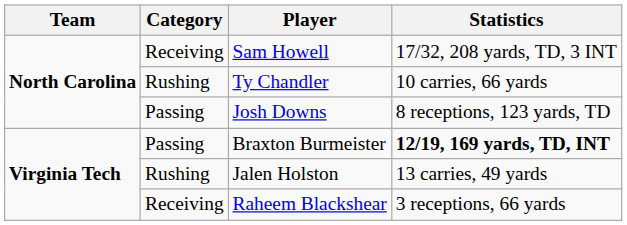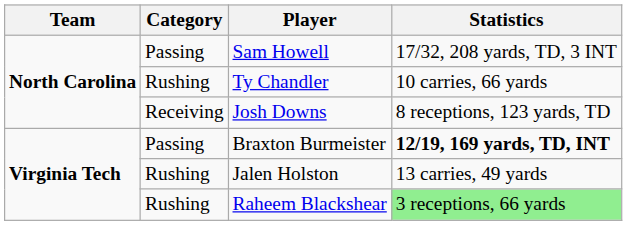(184, 50) Receiving -> (175, 50) Passing
(175, 112) Passing -> (184, 112) Receiving
(184, 204) Receiving -> (177, 204) Rushing
(481, 204) no background -> (481, 204) lightgreen background
